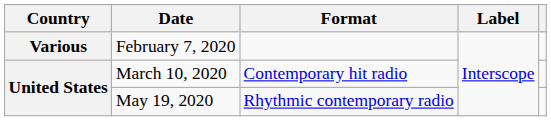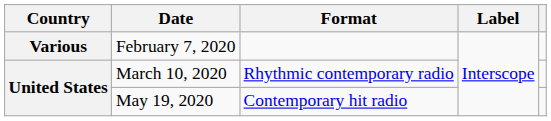(325, 73) Contemporary hit radio -> (349, 73) Rhythmic contemporary radio
(349, 101) Rhythmic contemporary radio -> (325, 101) Contemporary hit radio
